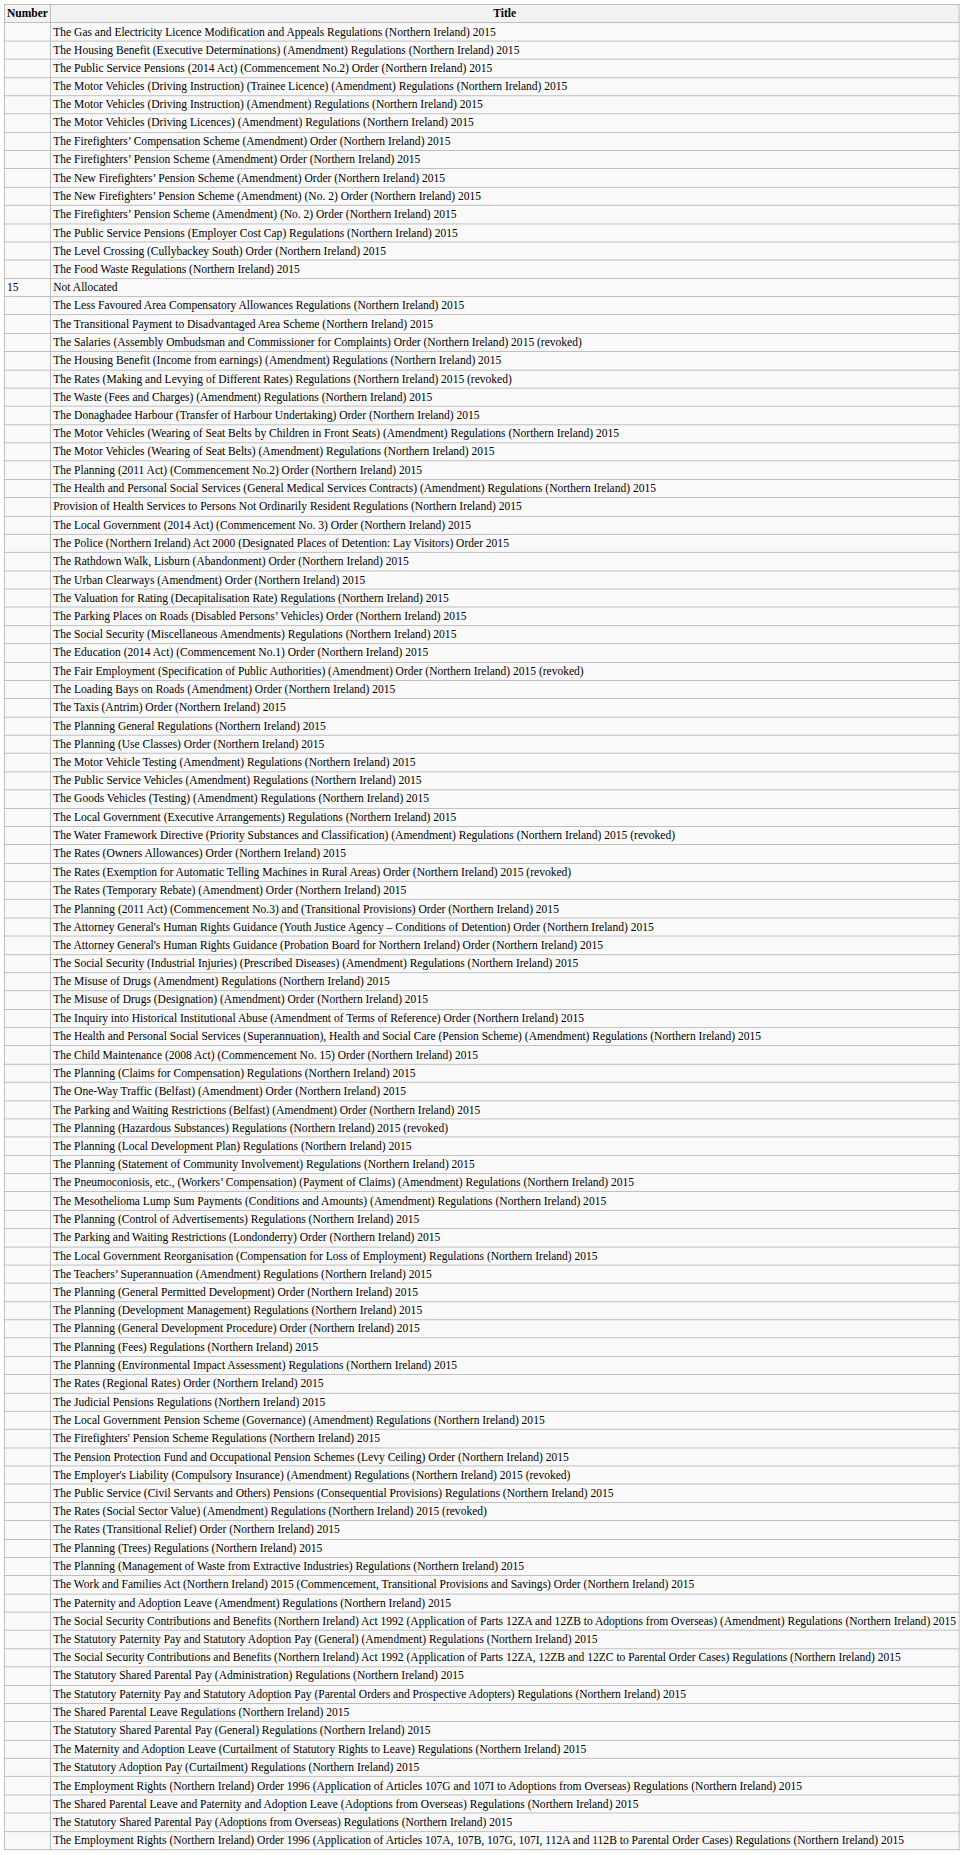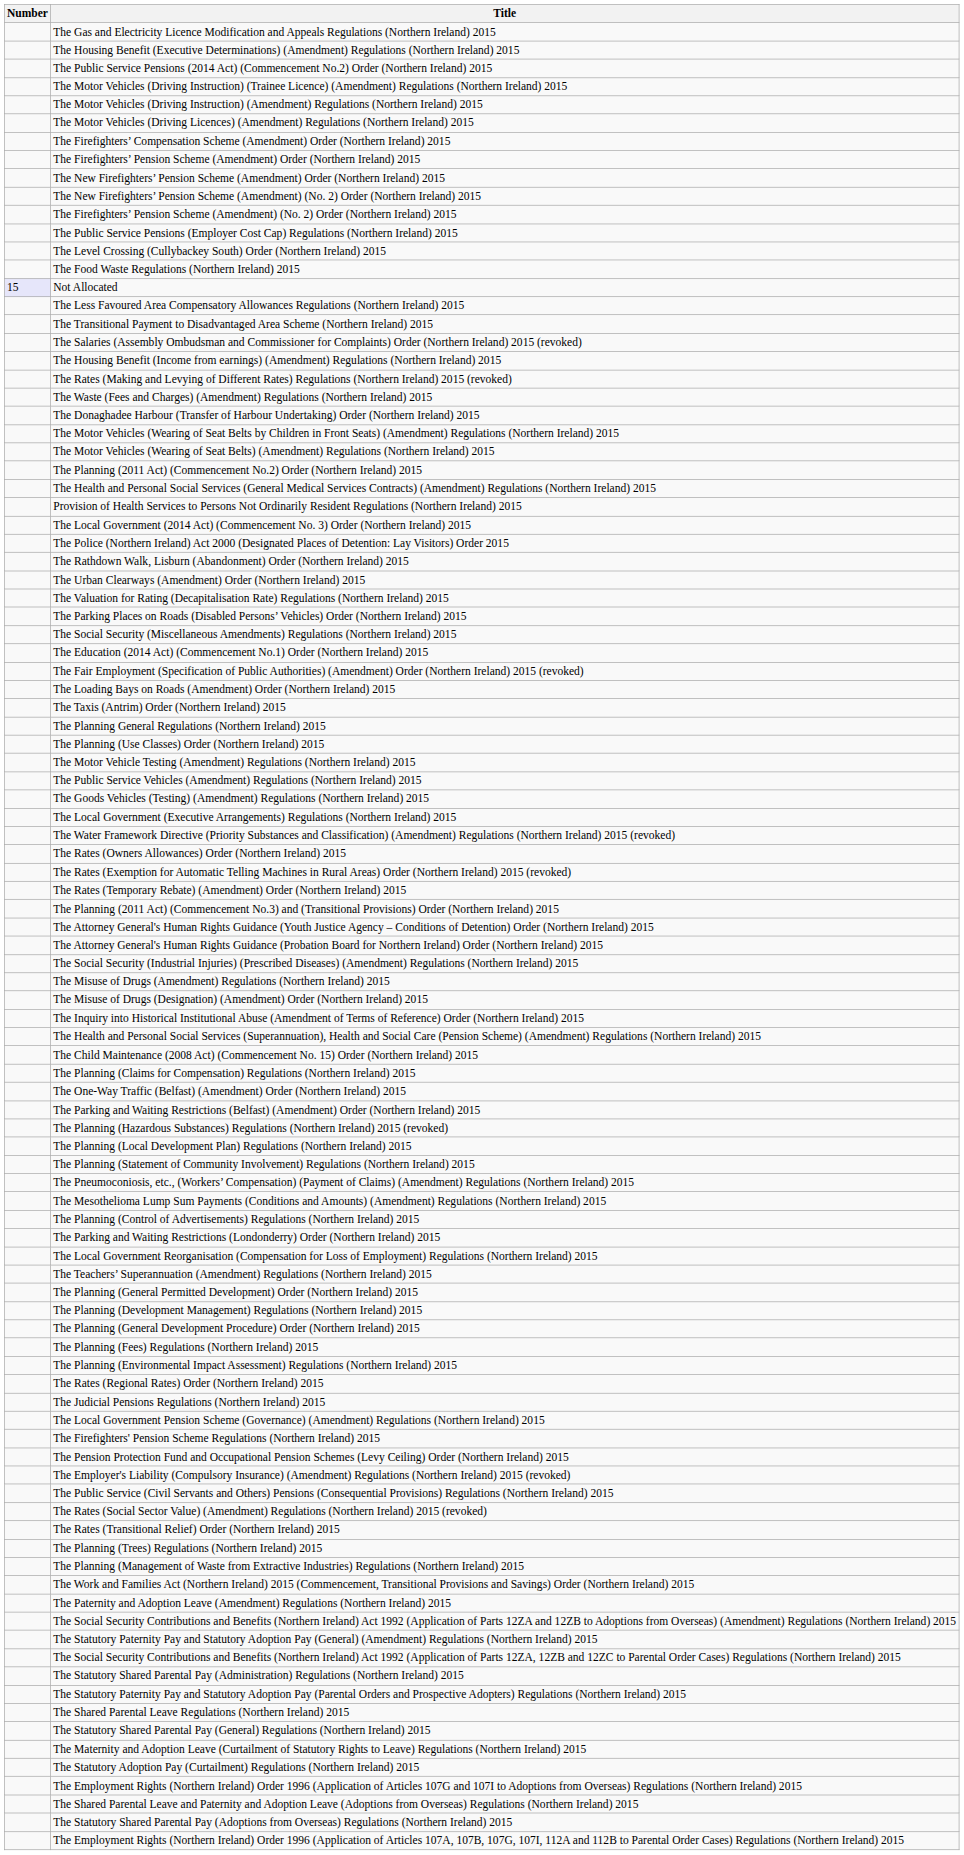(13, 287) no background -> (13, 287) lavender background
